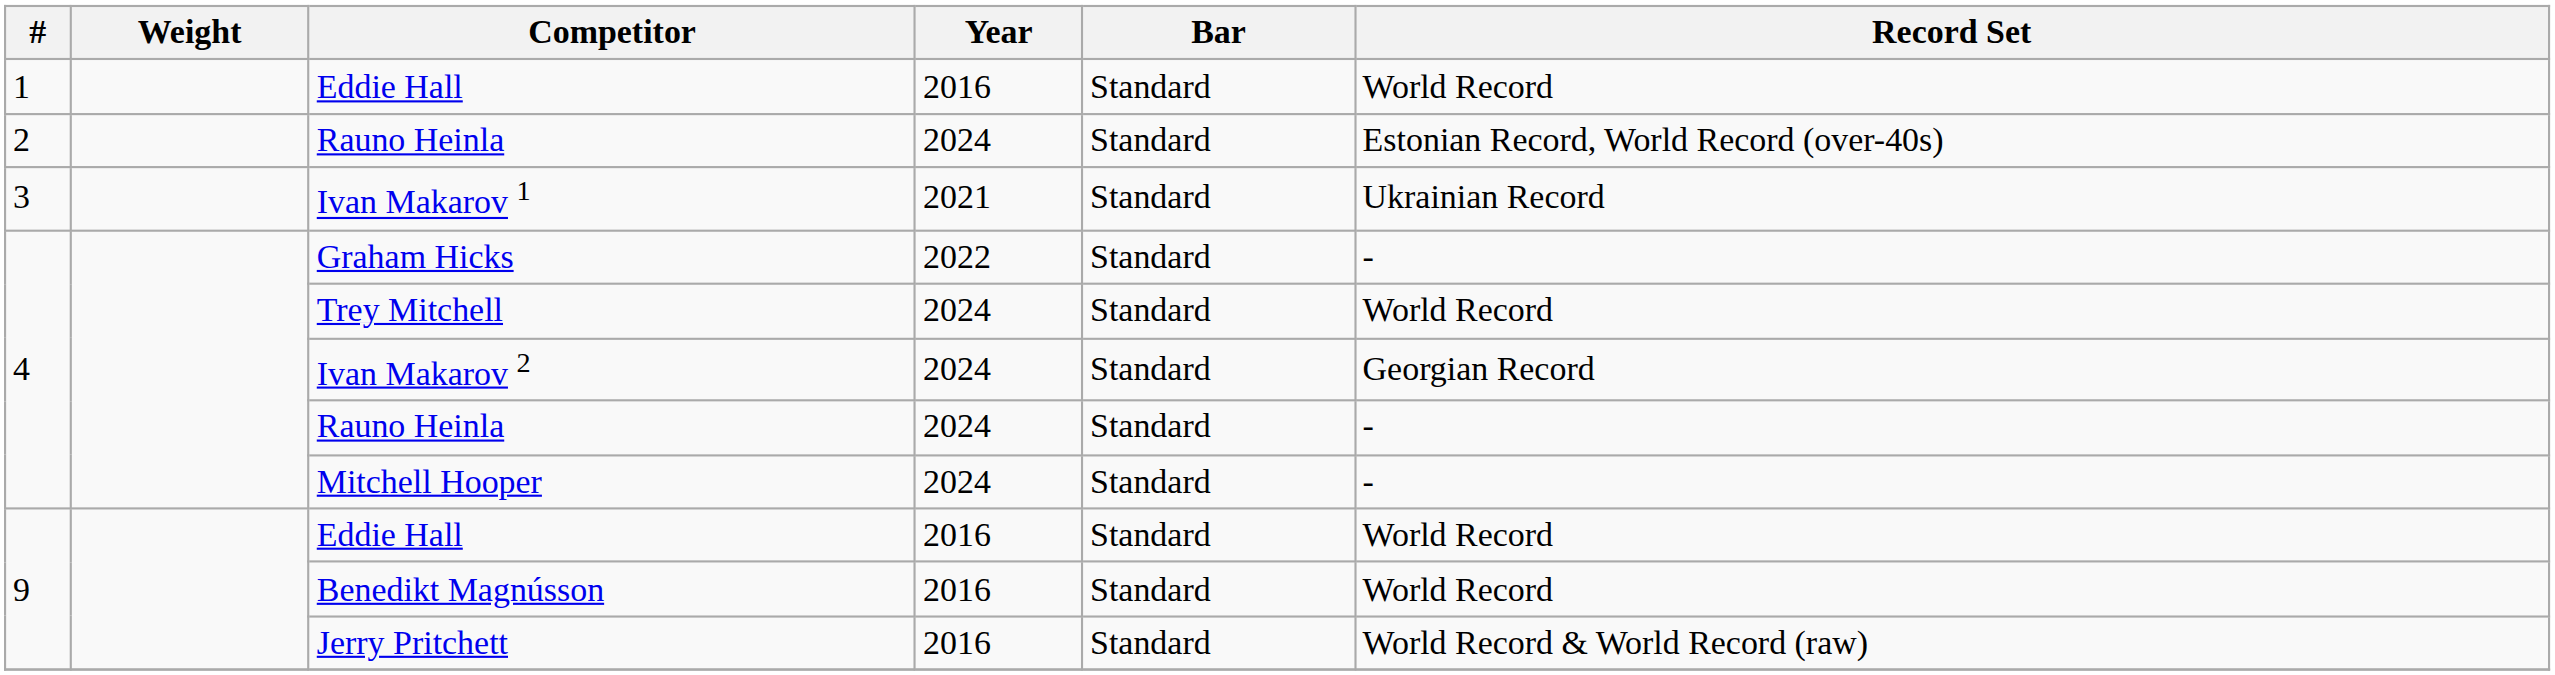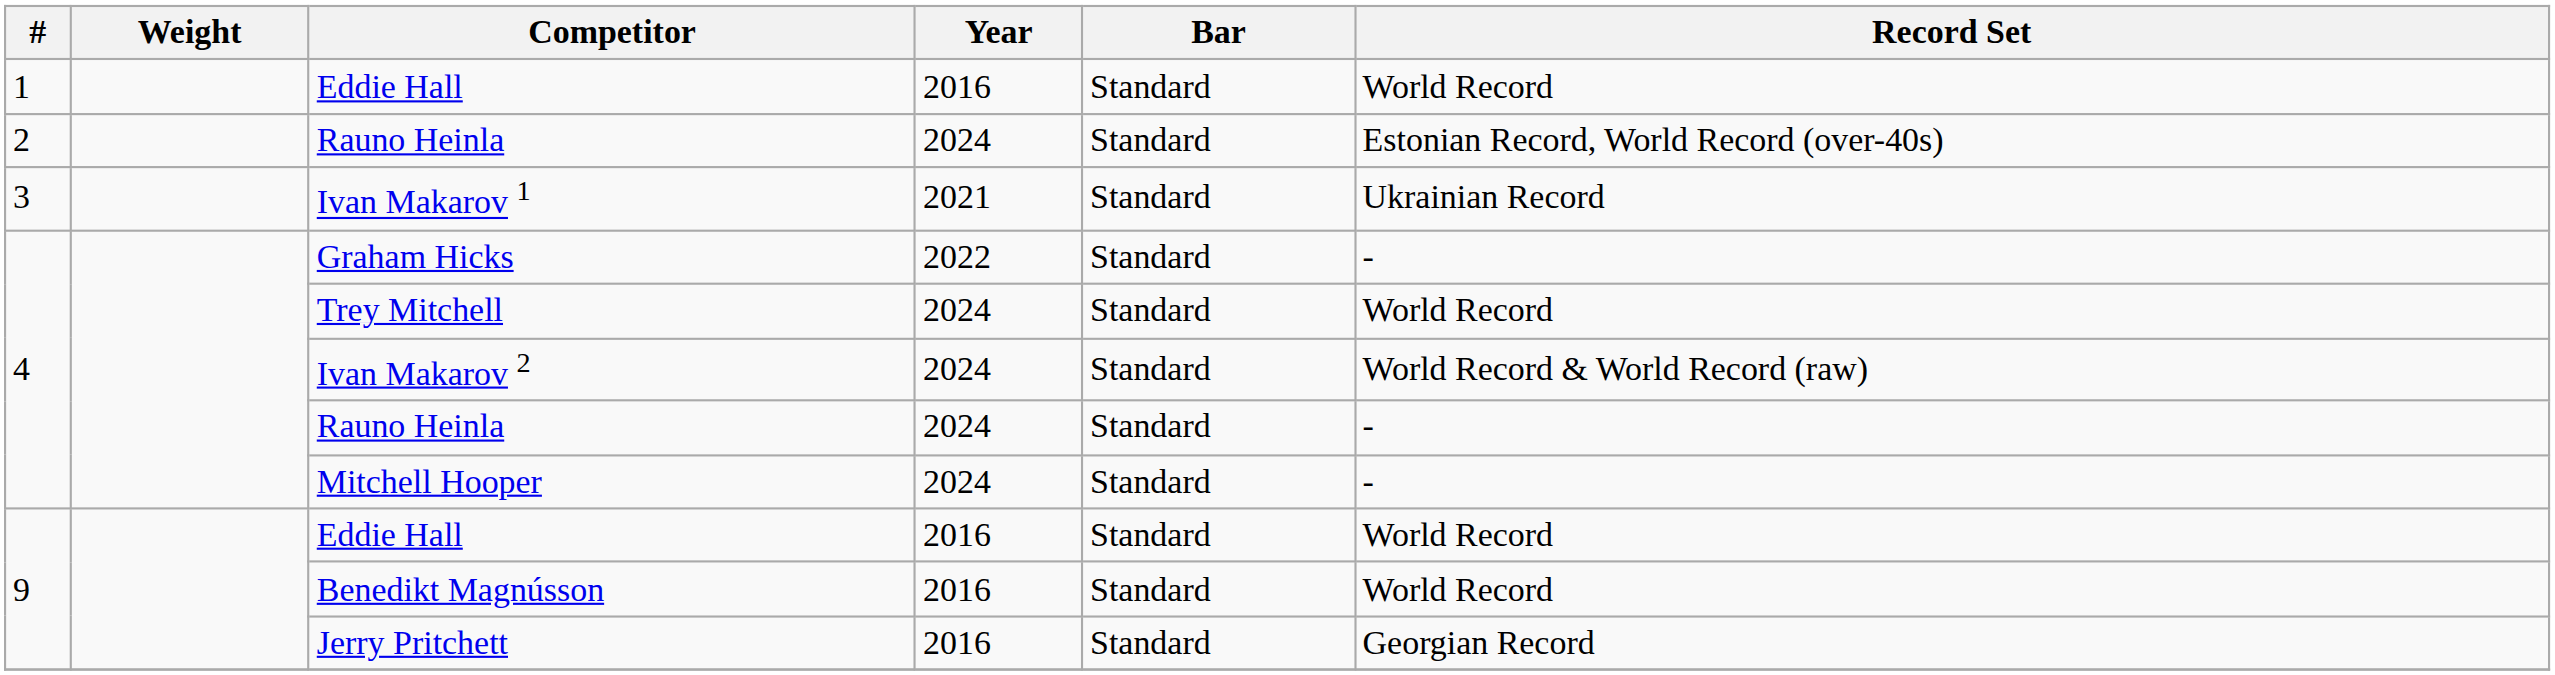(1479, 368) Georgian Record -> (1615, 368) World Record & World Record (raw)
(1615, 642) World Record & World Record (raw) -> (1479, 642) Georgian Record
